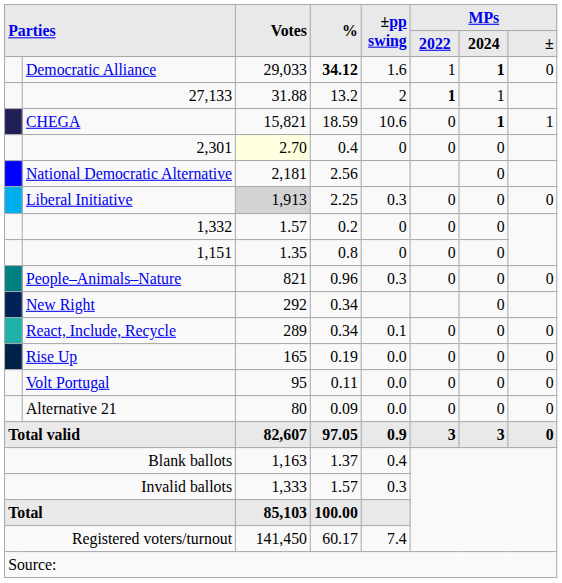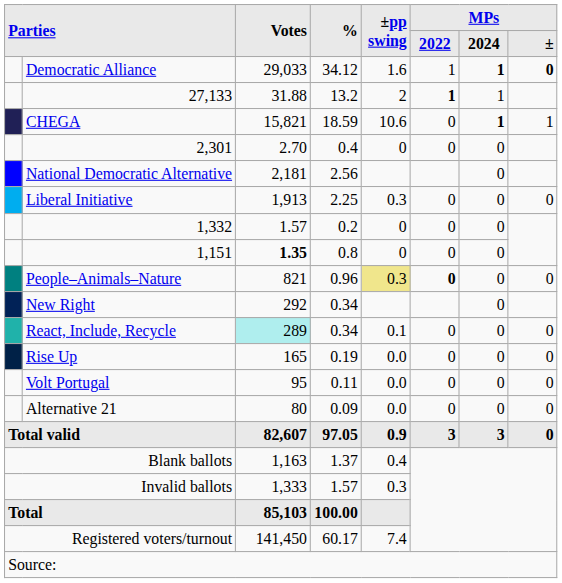(340, 69) bold -> (340, 69) normal
(550, 69) normal -> (550, 69) bold
(293, 148) lightyellow background -> (293, 148) no background
(289, 200) lightgrey background -> (289, 200) no background
(293, 252) normal -> (293, 252) bold
(397, 278) no background -> (397, 278) khaki background
(452, 278) normal -> (452, 278) bold
(295, 330) no background -> (295, 330) paleturquoise background
